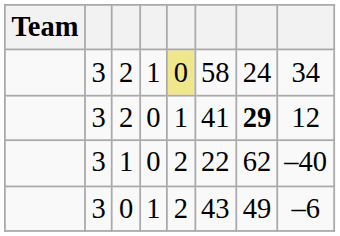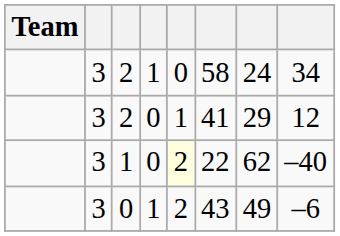(181, 72) khaki background -> (181, 72) no background
(257, 117) bold -> (257, 117) normal
(181, 162) no background -> (181, 162) lightyellow background
